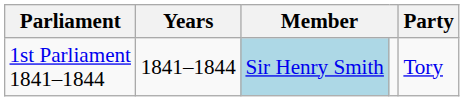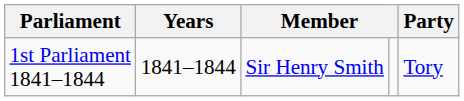(315, 66) lightblue background -> (315, 66) no background
